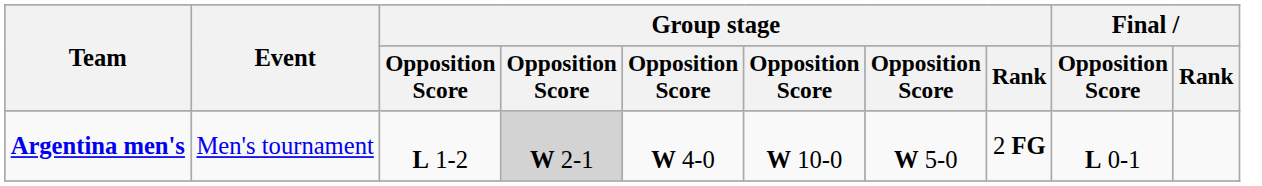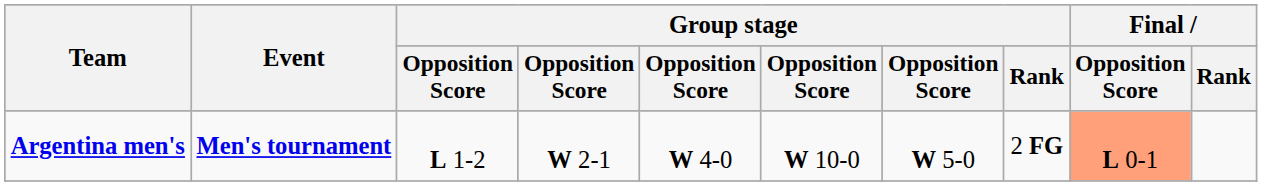(285, 146) normal -> (294, 146) bold
(562, 160) lightgrey background -> (579, 160) no background
(1113, 160) no background -> (1130, 160) lightsalmon background
